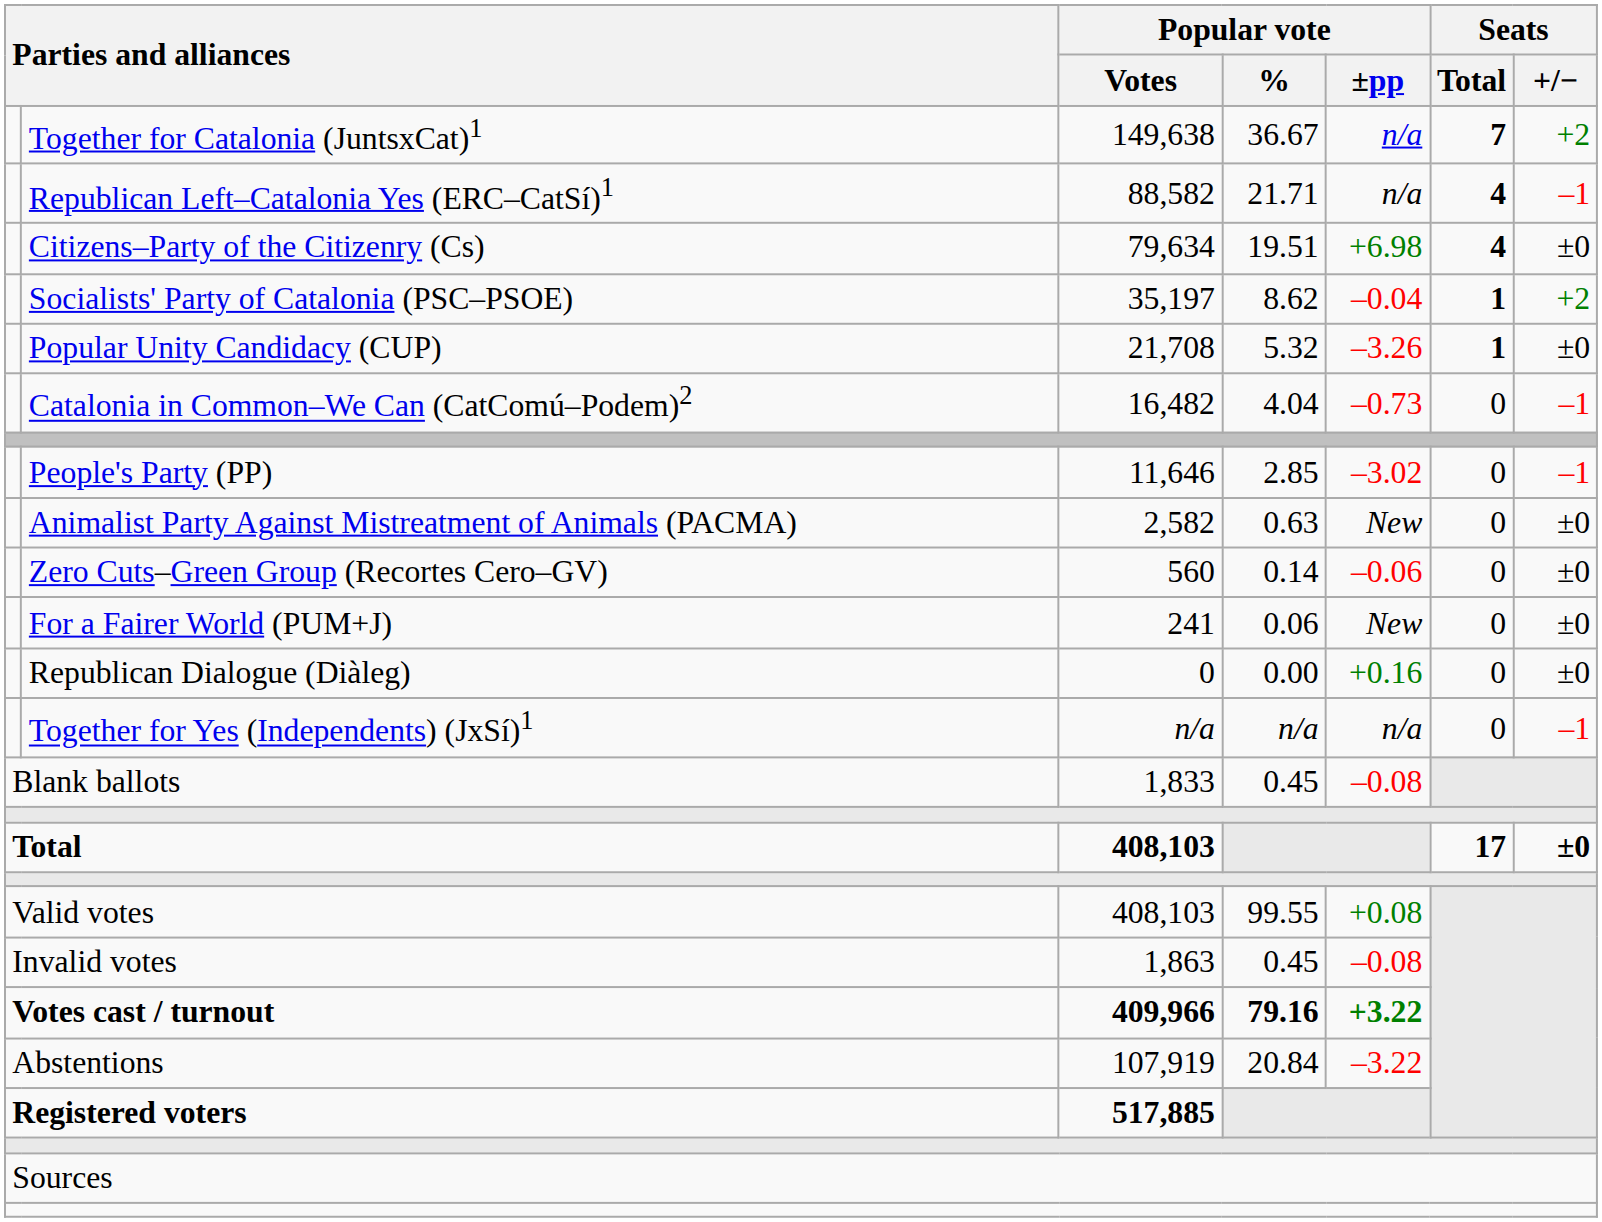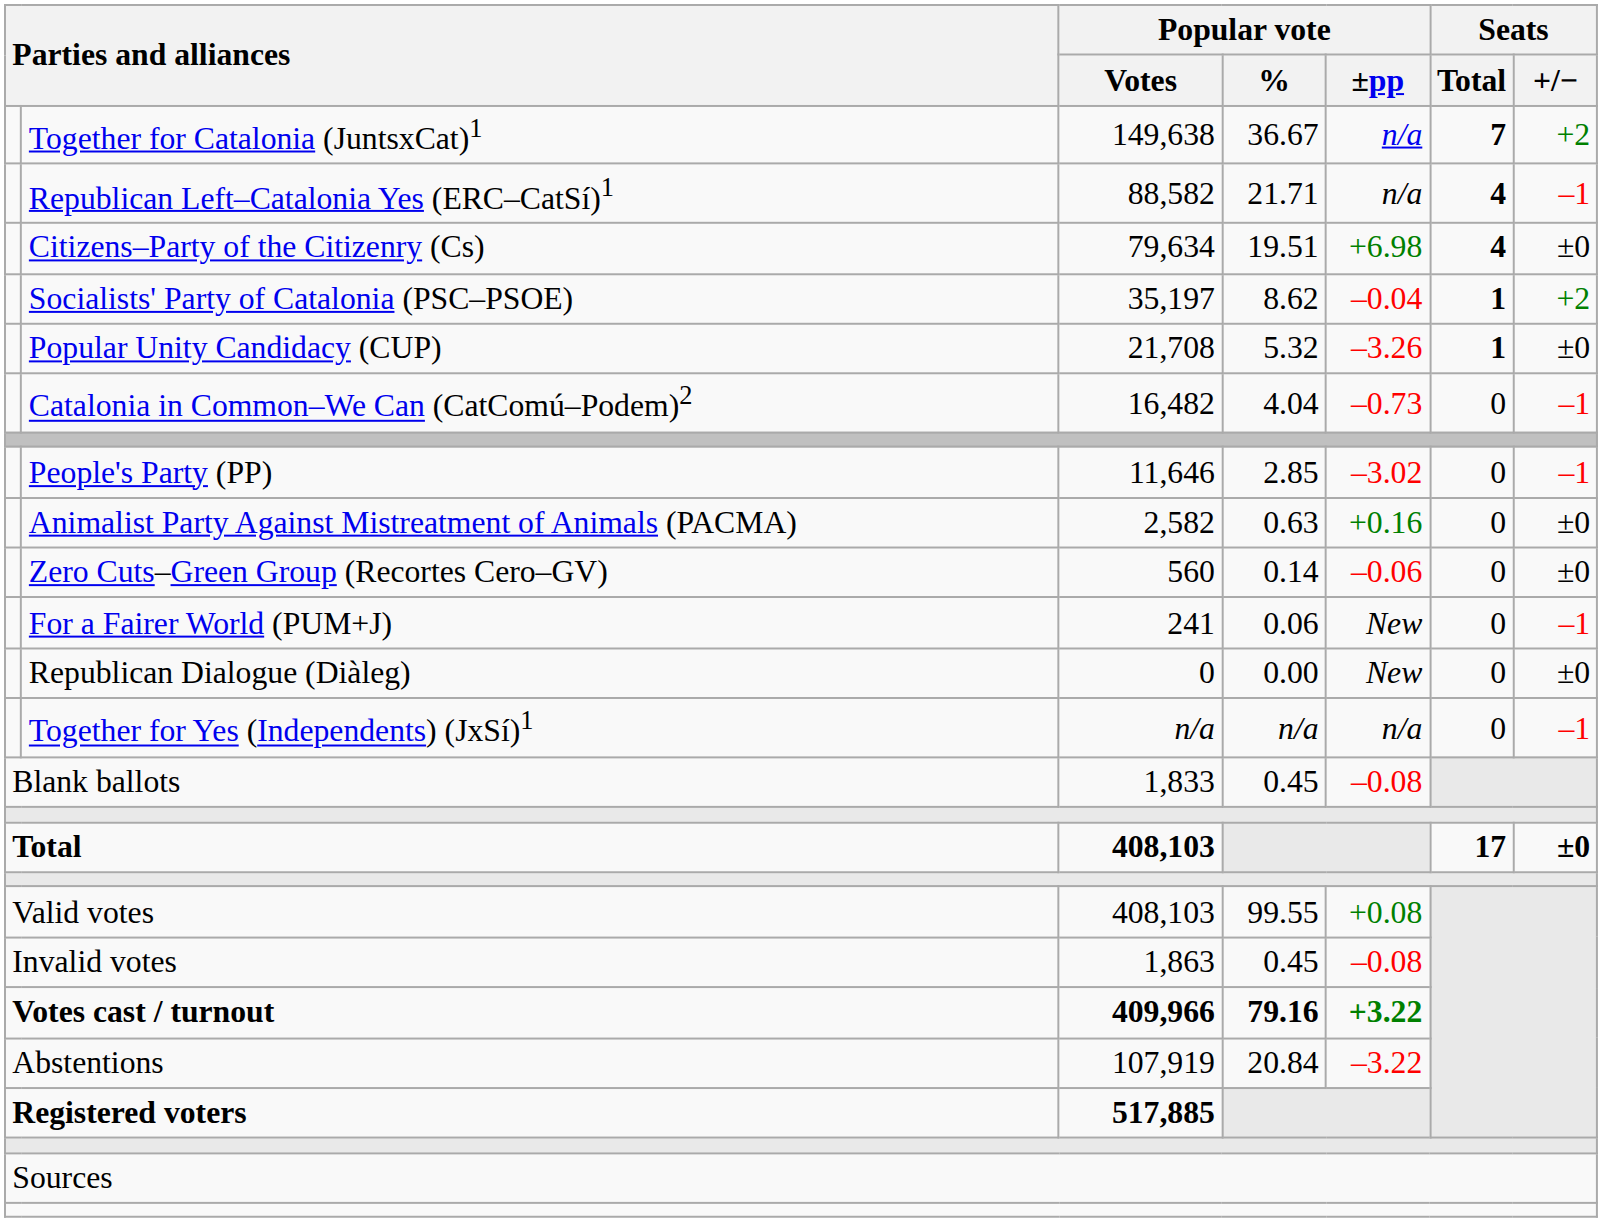(1394, 522) New -> (1386, 522) +0.16
(1573, 622) ±0 -> (1574, 622) –1
(1386, 672) +0.16 -> (1394, 672) New
